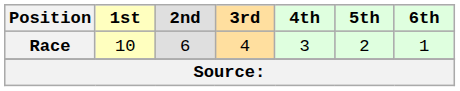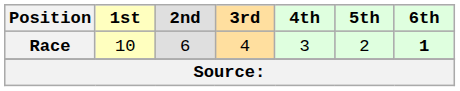(424, 45) normal -> (424, 45) bold
